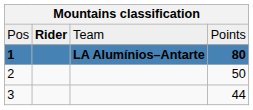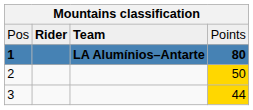(89, 34) normal -> (89, 34) bold
(239, 74) no background -> (239, 74) gold background
(239, 94) no background -> (239, 94) gold background
